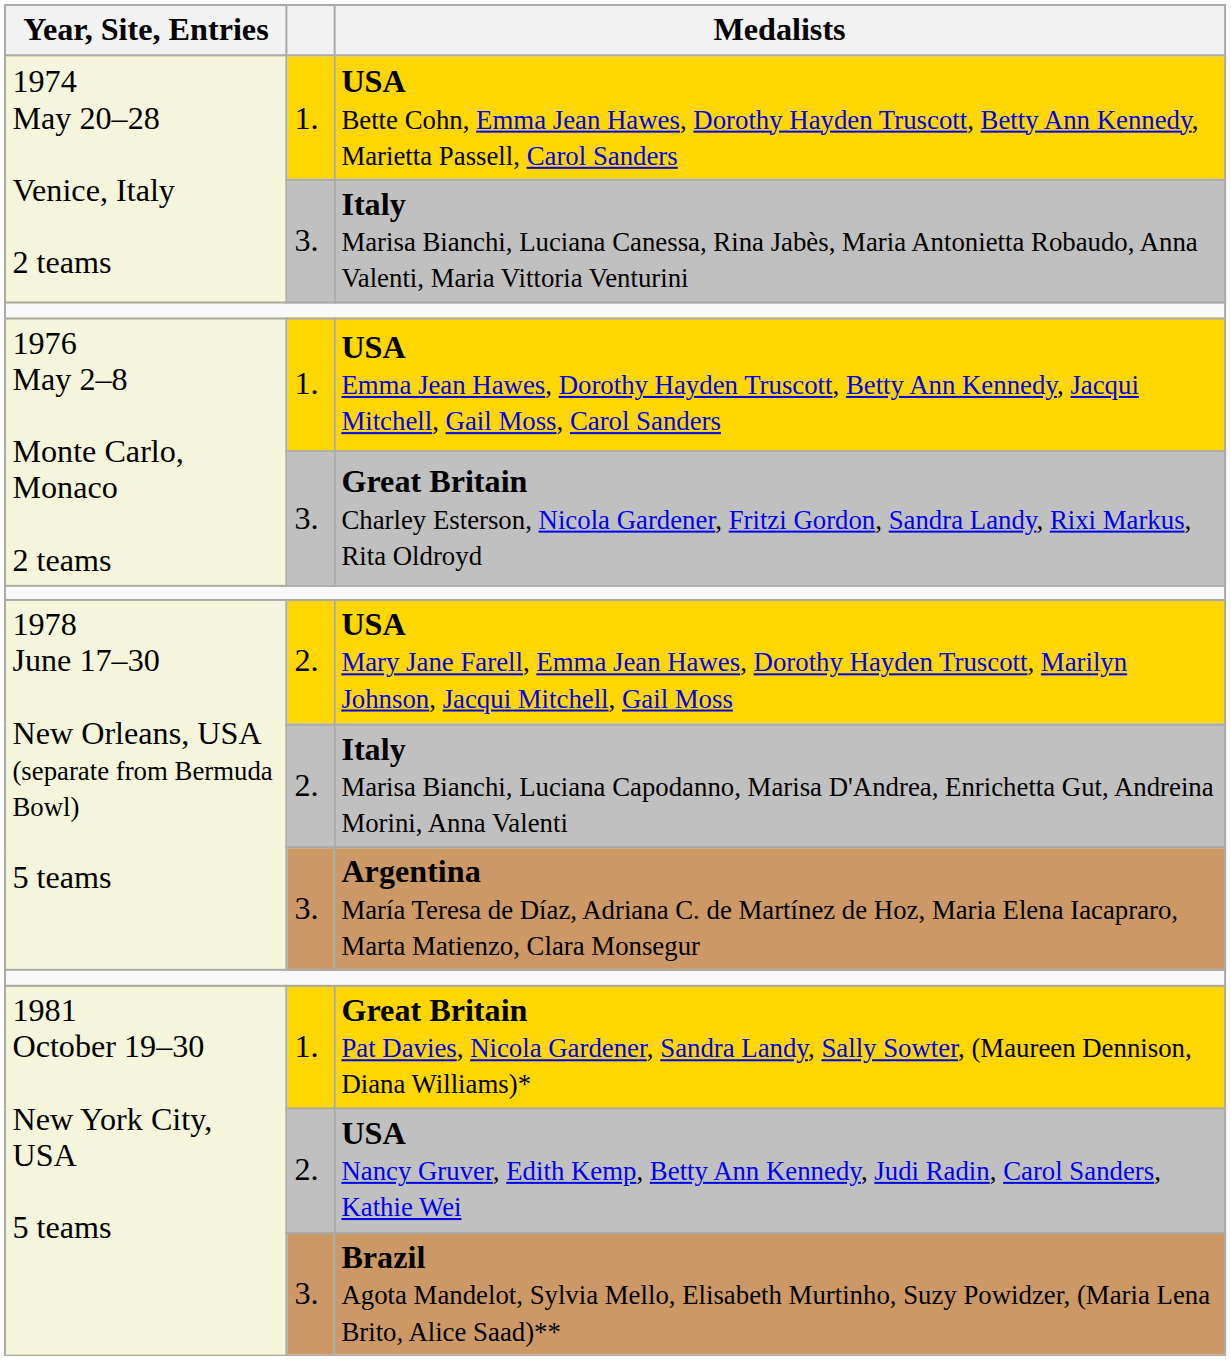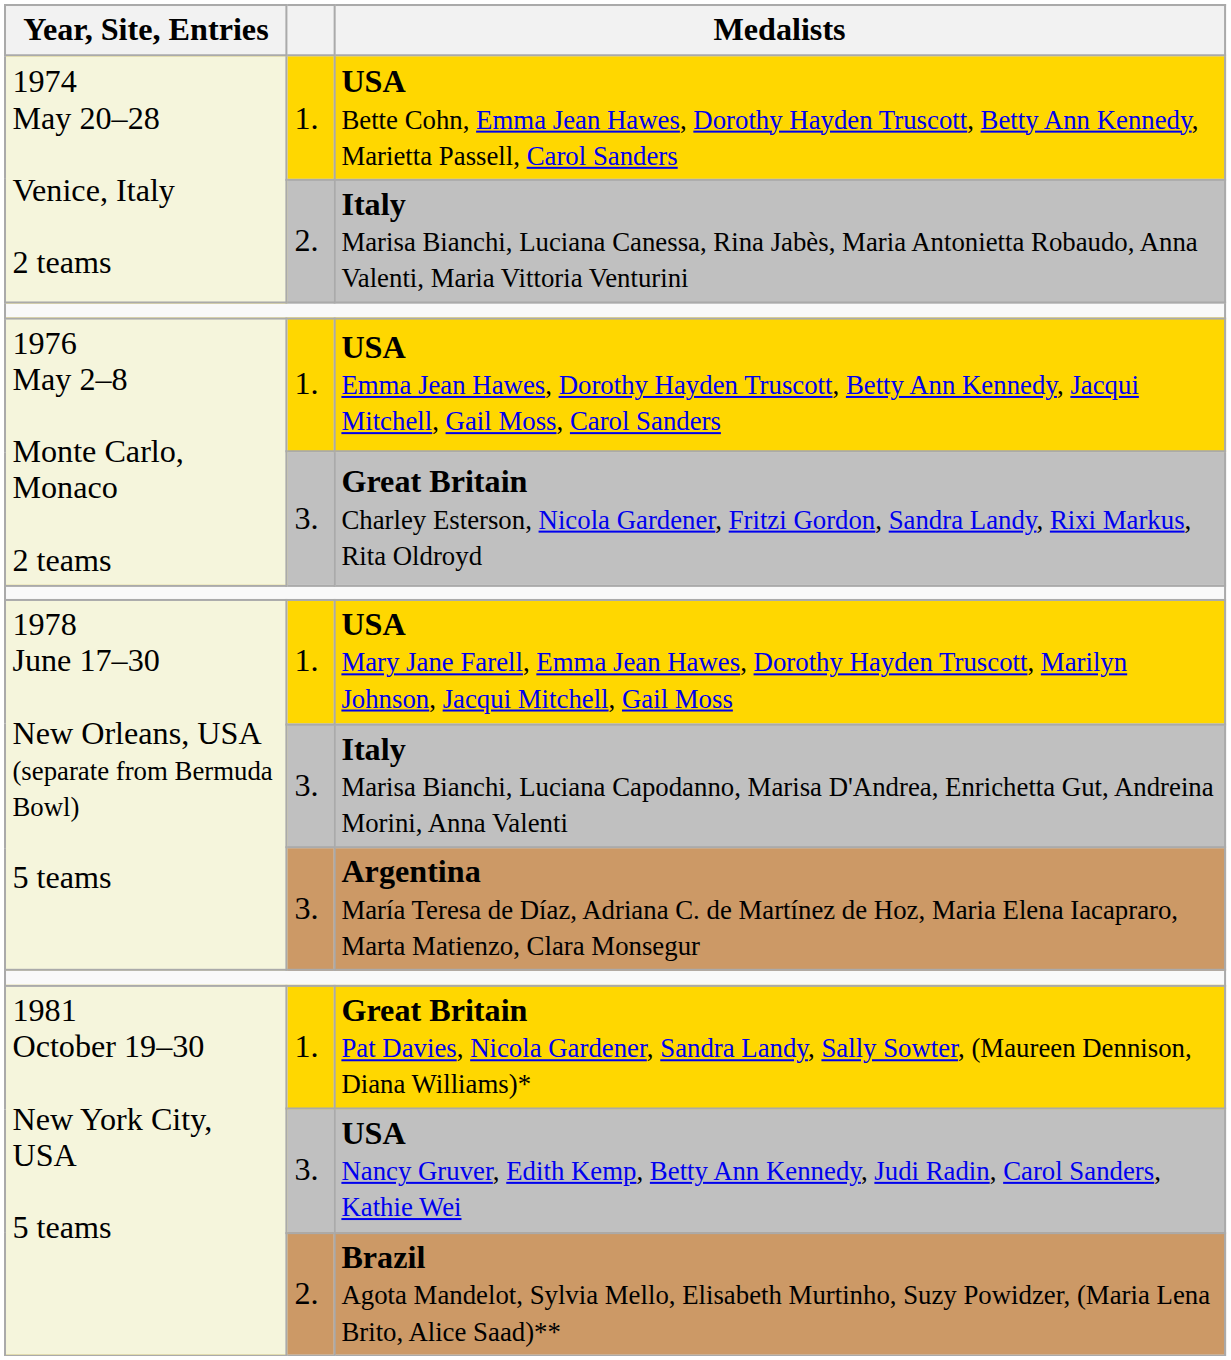(306, 240) 3. -> (306, 240) 2.
(306, 661) 2. -> (306, 661) 1.
(306, 785) 2. -> (306, 785) 3.
(306, 1169) 2. -> (306, 1169) 3.
(306, 1293) 3. -> (306, 1293) 2.
